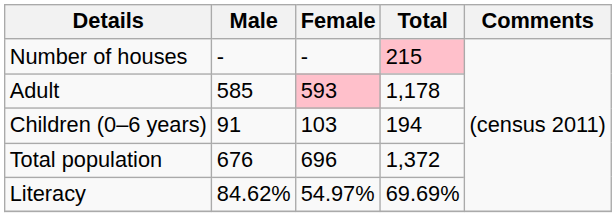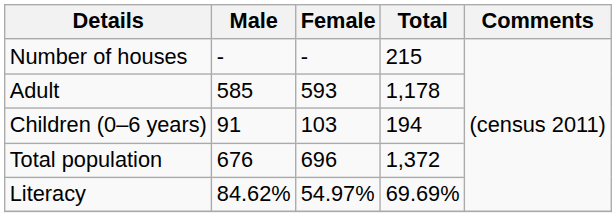(404, 56) pink background -> (404, 56) no background
(319, 90) pink background -> (319, 90) no background
